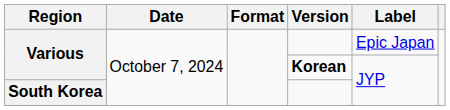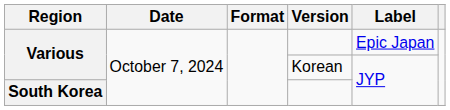(319, 67) bold -> (317, 67) normal
